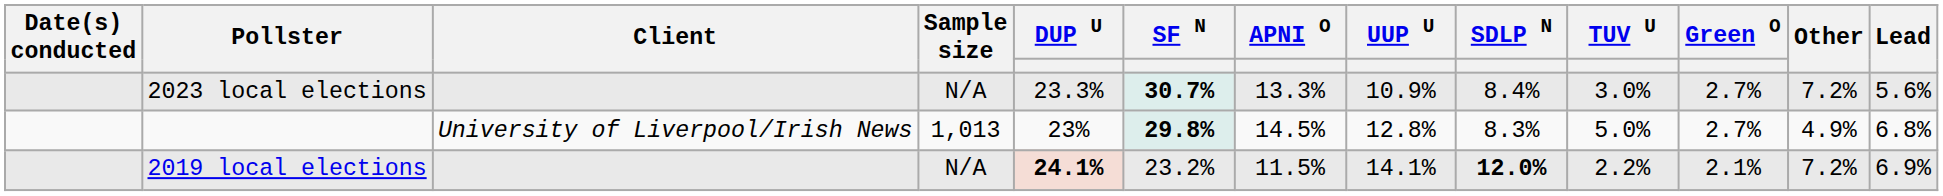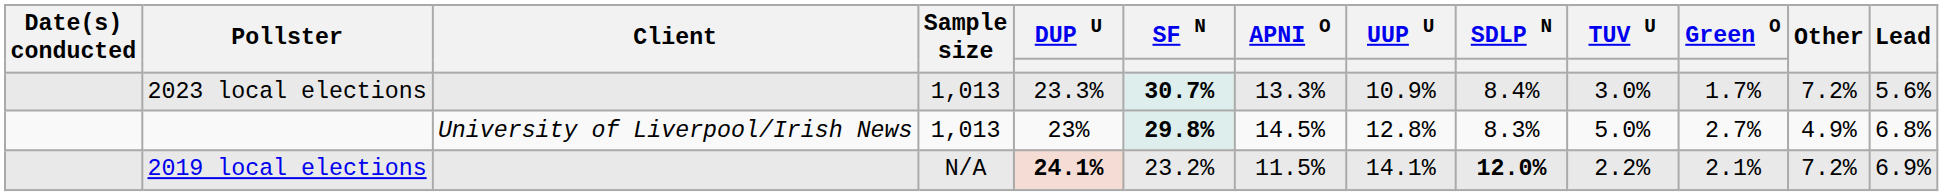(966, 91) N/A -> (966, 91) 1,013
(1733, 91) 2.7% -> (1733, 91) 1.7%
